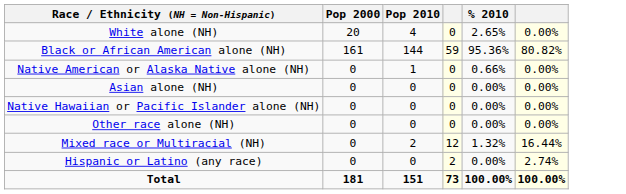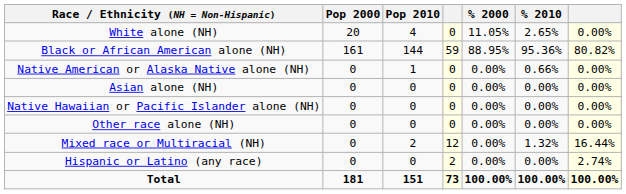+ column: (488, 14)
